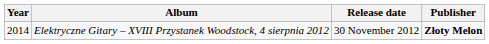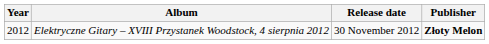(18, 30) 2014 -> (18, 30) 2012
